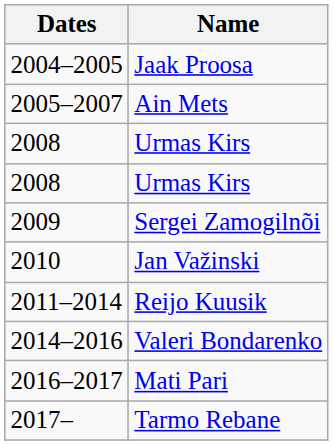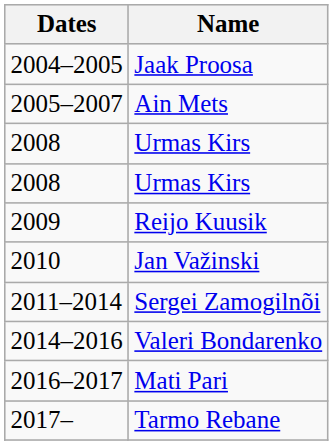(227, 222) Sergei Zamogilnõi -> (201, 222) Reijo Kuusik
(201, 301) Reijo Kuusik -> (227, 301) Sergei Zamogilnõi
